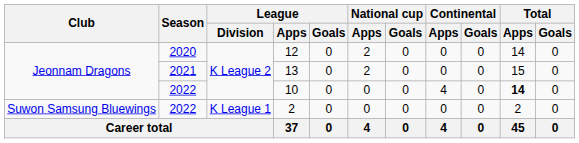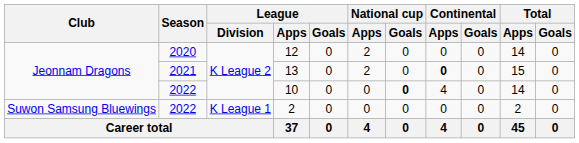(444, 71) normal -> (444, 71) bold
(406, 90) normal -> (406, 90) bold
(518, 90) bold -> (518, 90) normal
